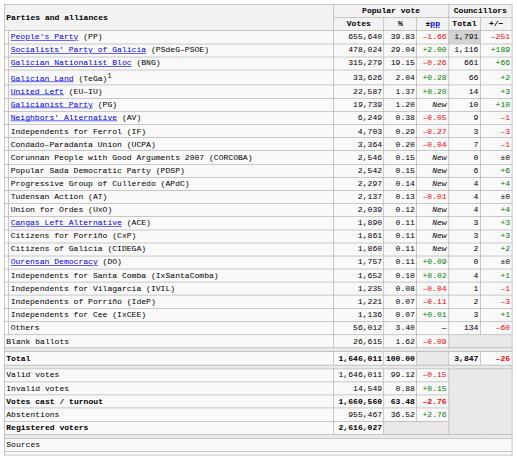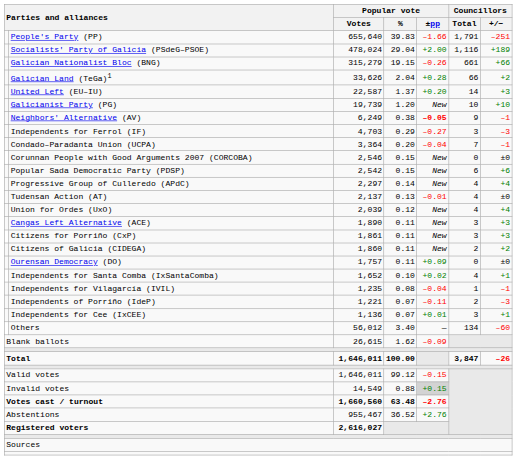(466, 37) lightgrey background -> (466, 37) no background
(435, 118) normal -> (435, 118) bold
(435, 388) no background -> (435, 388) lightgrey background
